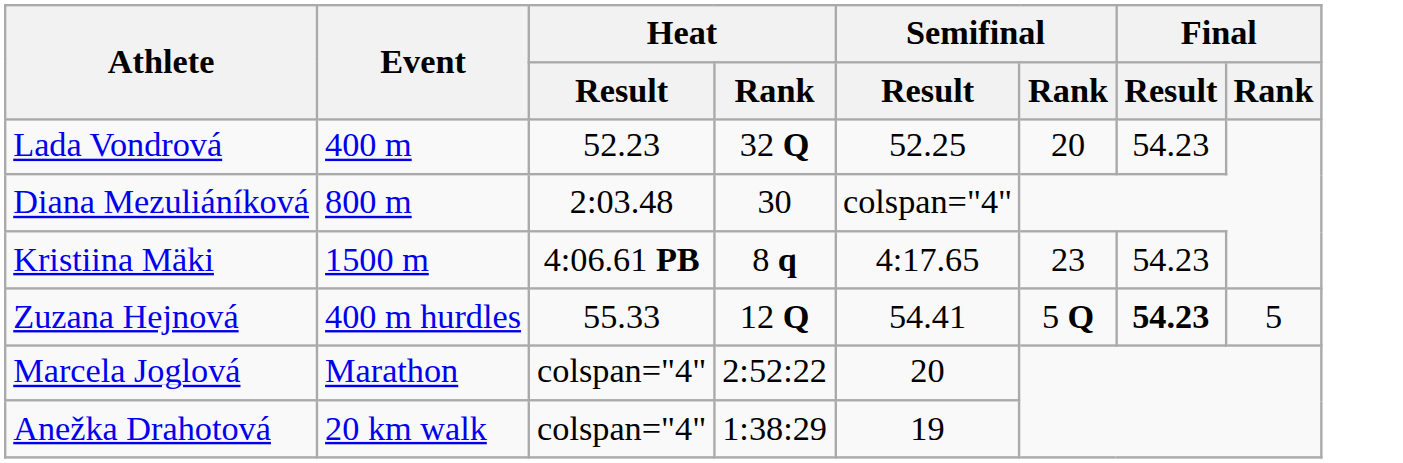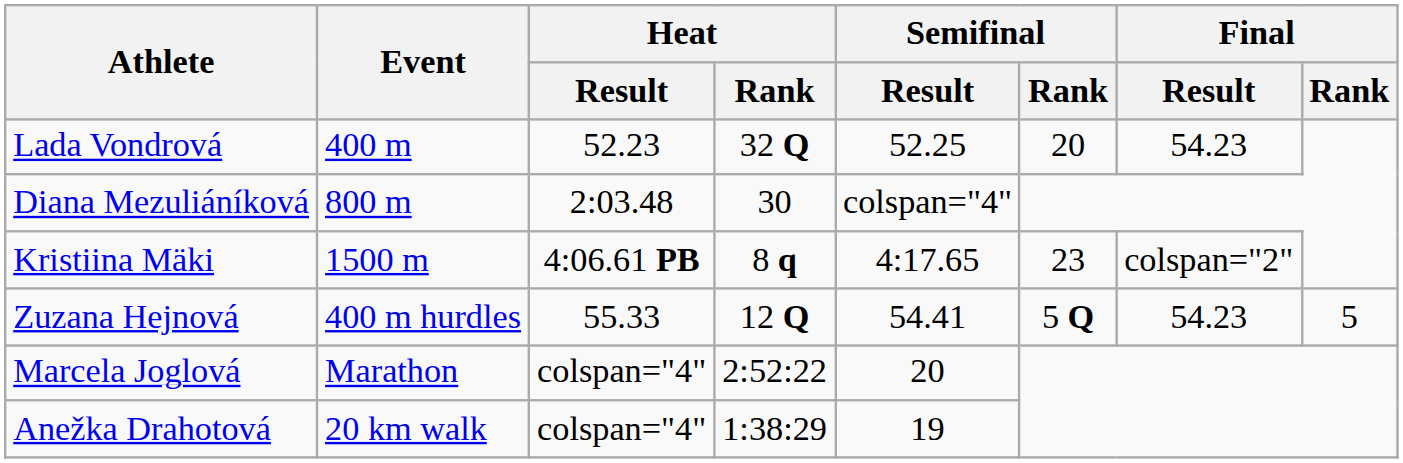(1171, 259) 54.23 -> (1209, 259) colspan="2"
(1171, 315) bold -> (1209, 315) normal
